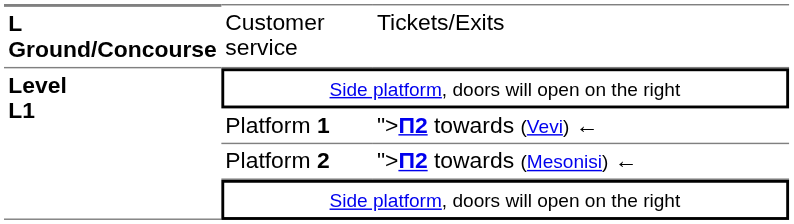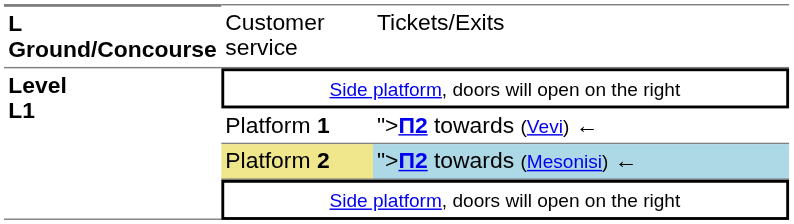(277, 161) no background -> (277, 161) khaki background
(507, 161) no background -> (507, 161) lightblue background
